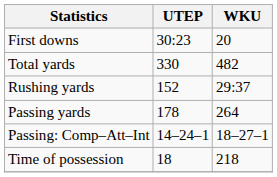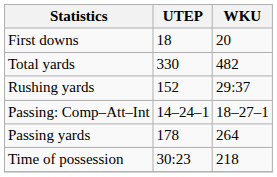(174, 40) 30:23 -> (164, 40) 18
rows swapped: (49, 111) <-> (79, 135)
(164, 159) 18 -> (174, 159) 30:23
